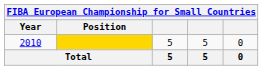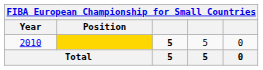(170, 42) normal -> (170, 42) bold
